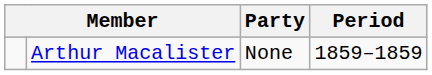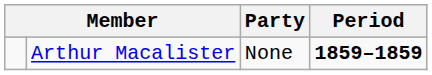(369, 54) normal -> (369, 54) bold
